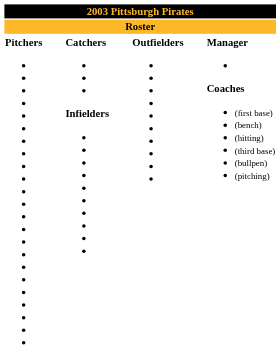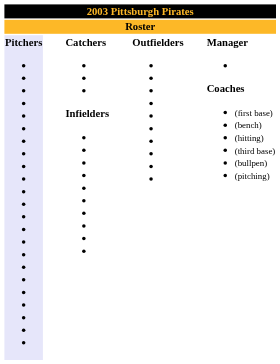(24, 192) no background -> (24, 192) lavender background
